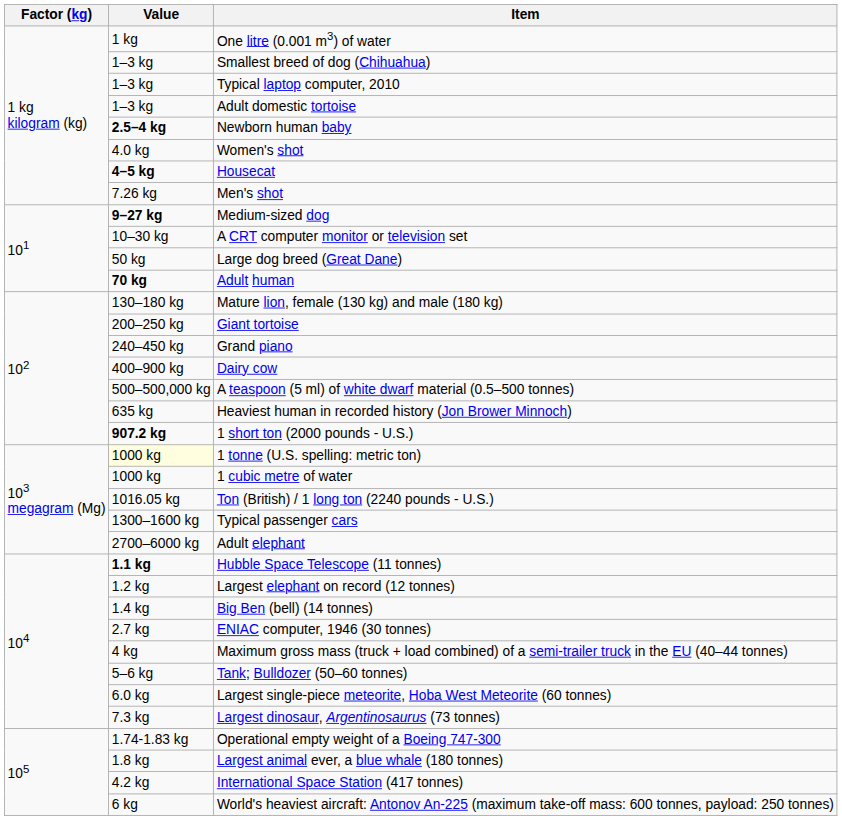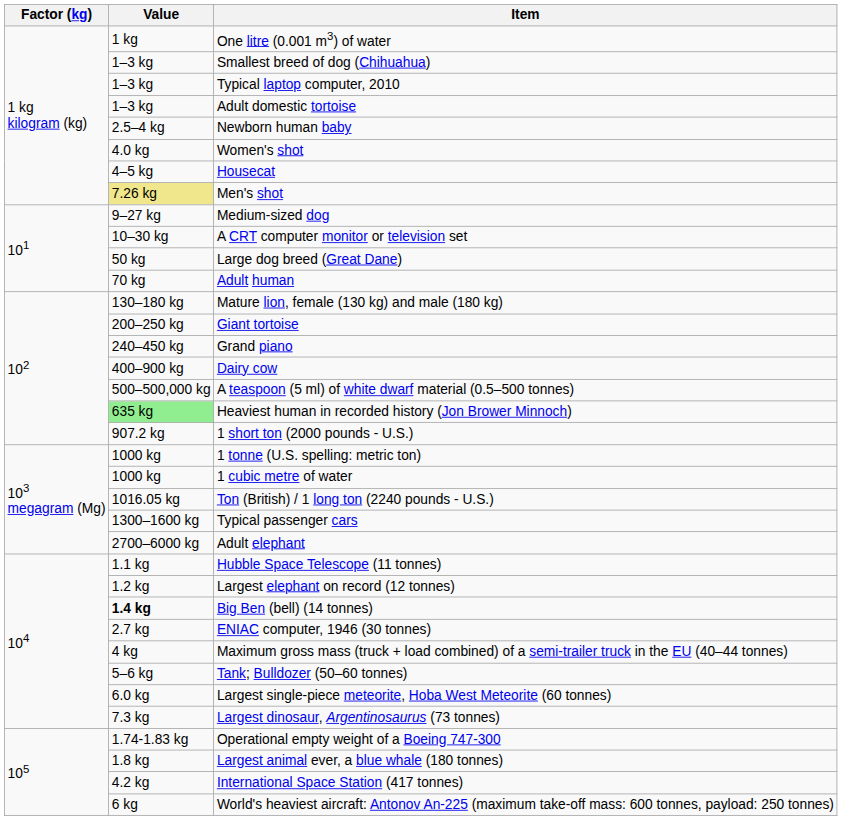(139, 128) bold -> (138, 128) normal
(133, 171) bold -> (132, 171) normal
(134, 193) no background -> (134, 193) khaki background
(137, 215) bold -> (136, 215) normal
(129, 281) bold -> (129, 281) normal
(132, 411) no background -> (132, 411) lightgreen background
(139, 433) bold -> (138, 433) normal
(136, 455) lightyellow background -> (136, 455) no background
(131, 564) bold -> (131, 564) normal
(131, 608) normal -> (131, 608) bold
